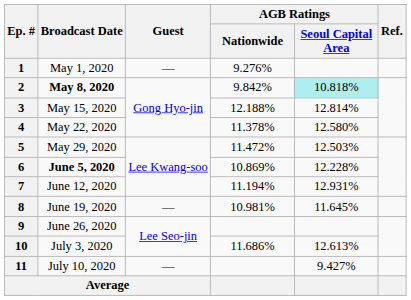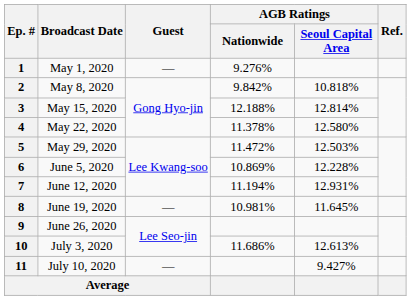(82, 87) bold -> (82, 87) normal
(336, 87) paleturquoise background -> (336, 87) no background
(82, 166) bold -> (82, 166) normal
